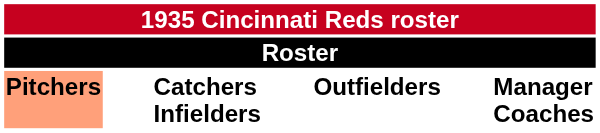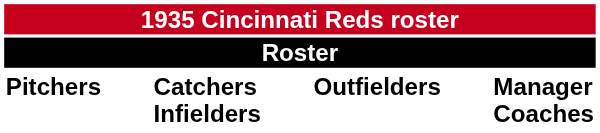(53, 86) lightsalmon background -> (53, 86) no background
